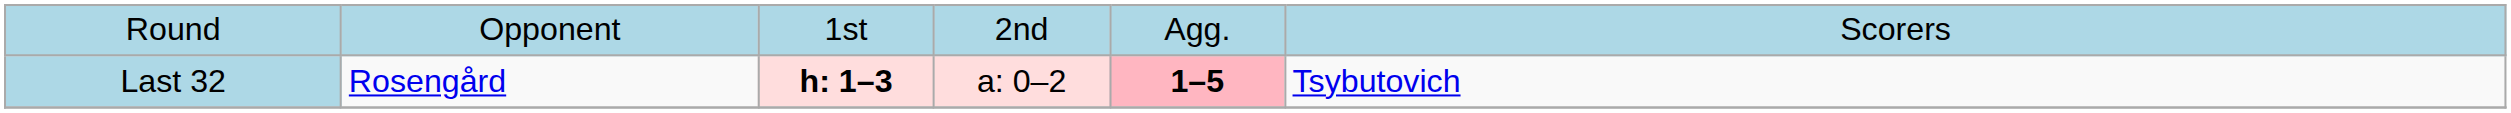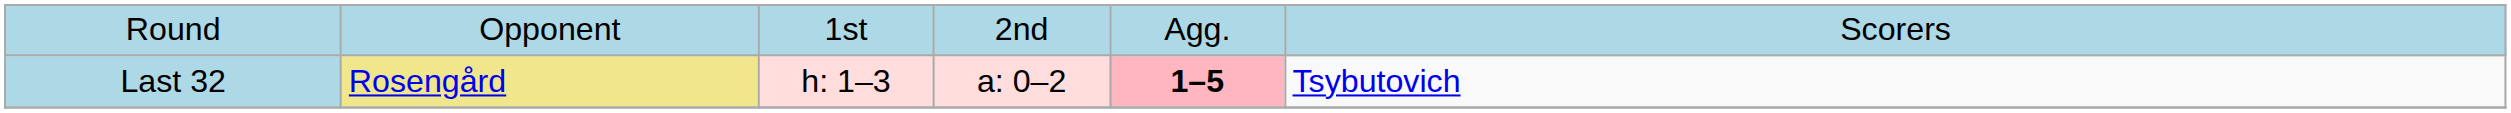(428, 81) no background -> (428, 81) khaki background
(846, 81) bold -> (846, 81) normal
